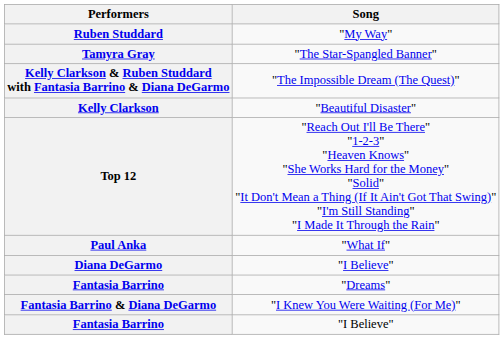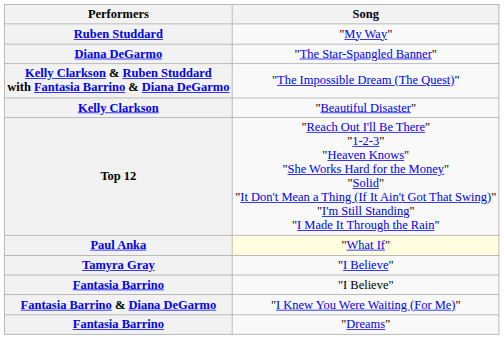(118, 53) Tamyra Gray -> (118, 53) Diana DeGarmo
(366, 245) no background -> (366, 245) lightyellow background
(118, 265) Diana DeGarmo -> (118, 265) Tamyra Gray
(366, 285) "Dreams" -> (366, 285) "I Believe"
(366, 324) "I Believe" -> (366, 324) "Dreams"
